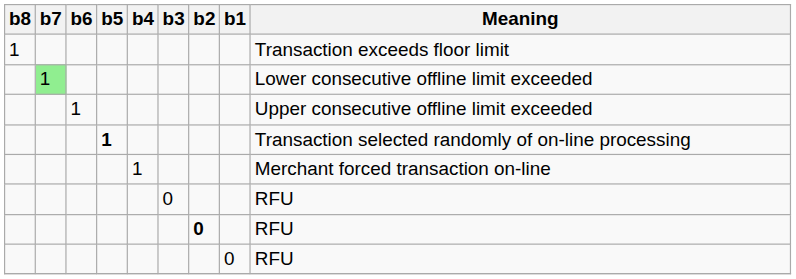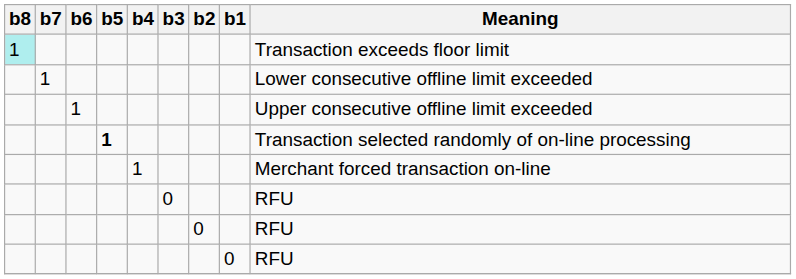(14, 49) no background -> (14, 49) paleturquoise background
(45, 79) lightgreen background -> (45, 79) no background
(199, 229) bold -> (199, 229) normal
